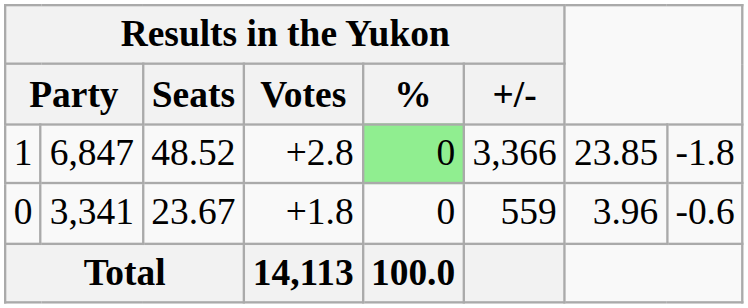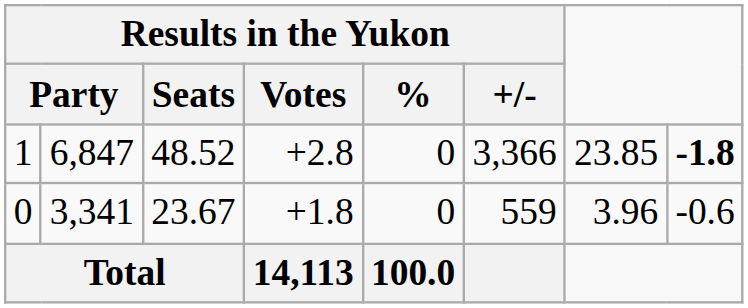(446, 152) lightgreen background -> (446, 152) no background
(705, 152) normal -> (705, 152) bold
